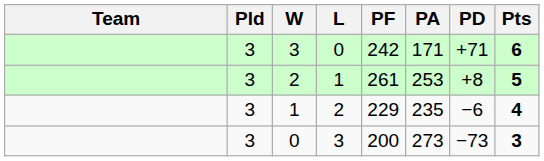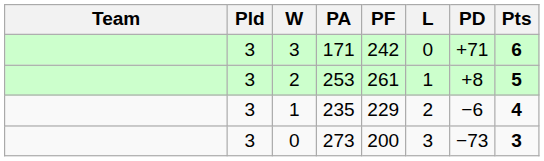columns swapped: (339, 19) <-> (428, 19)
